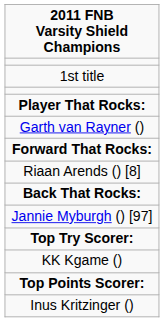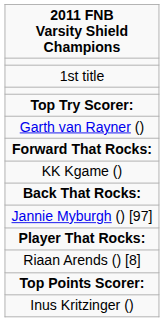(82, 104) Player That Rocks: -> (82, 104) Top Try Scorer:
(82, 171) Riaan Arends () [8] -> (82, 171) KK Kgame ()
(82, 238) Top Try Scorer: -> (82, 238) Player That Rocks:
(82, 261) KK Kgame () -> (82, 261) Riaan Arends () [8]
